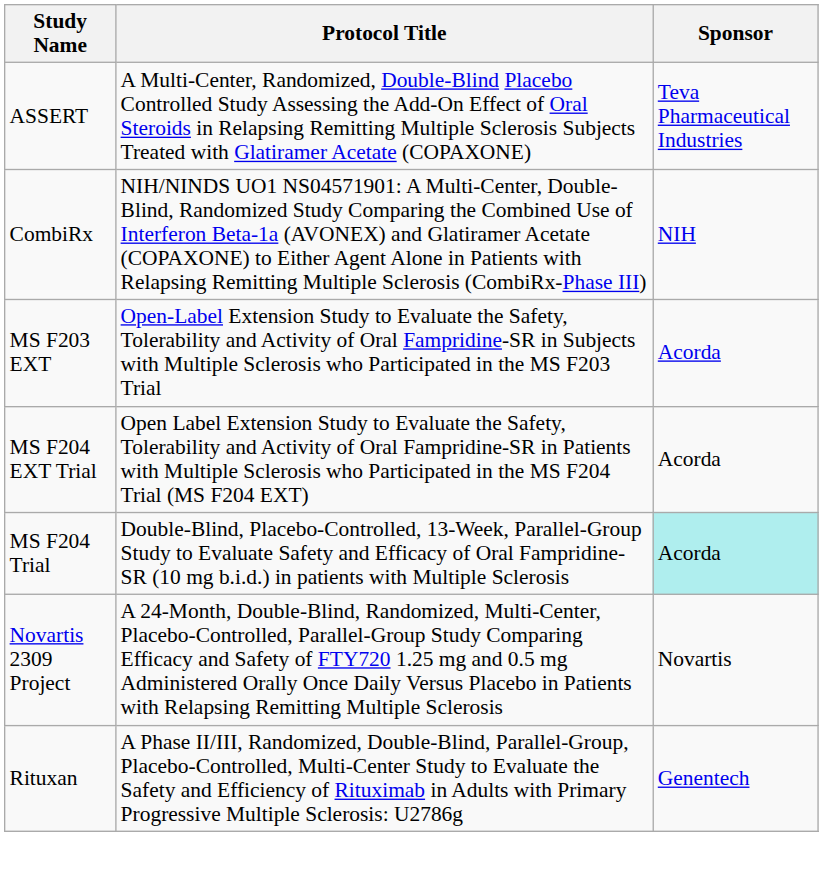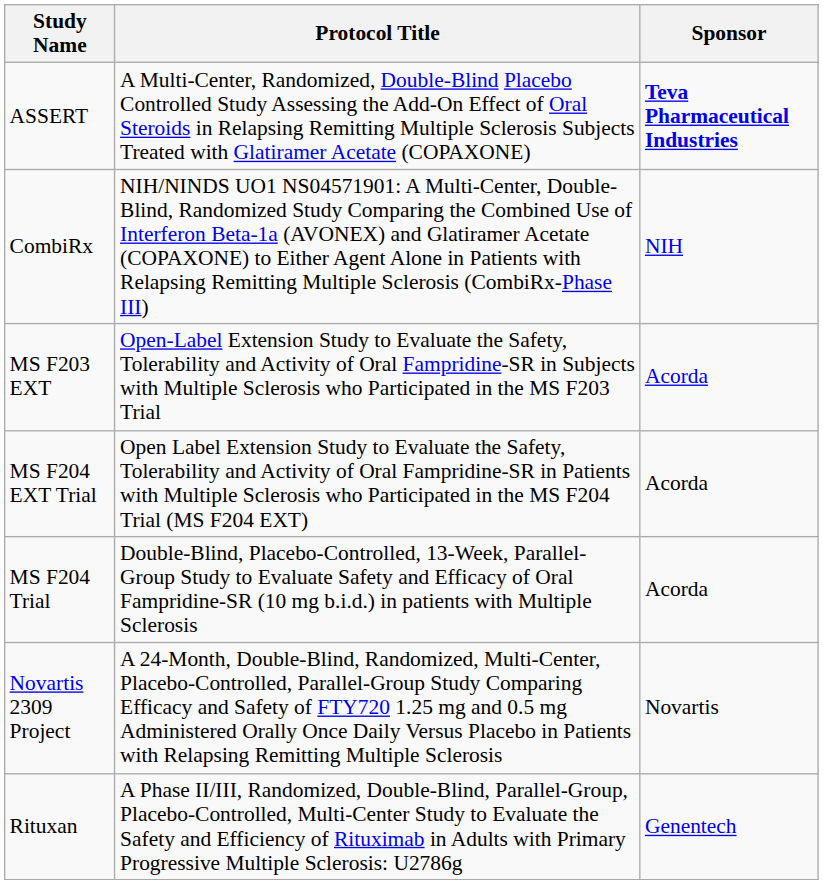(724, 115) normal -> (717, 115) bold
(689, 553) paleturquoise background -> (676, 589) no background
